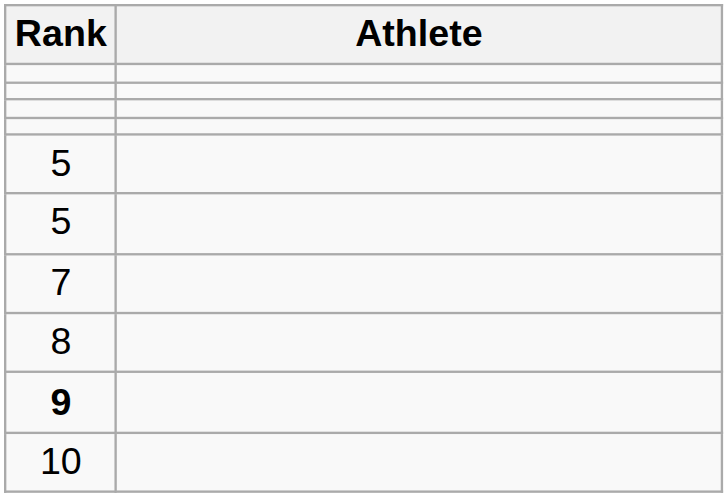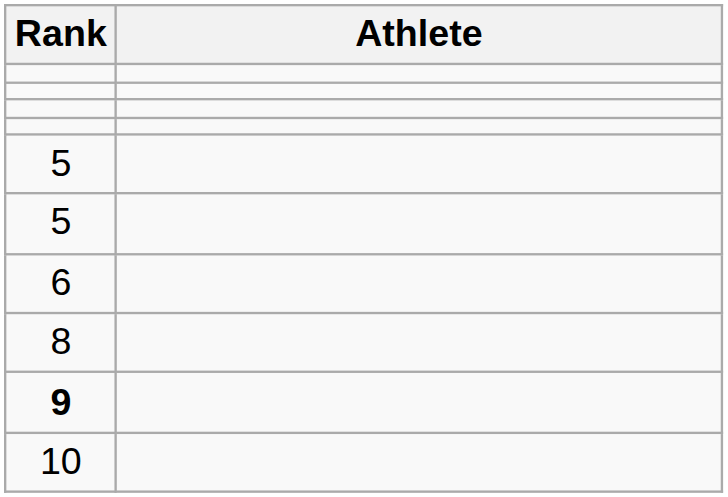(61, 282) 7 -> (61, 282) 6
